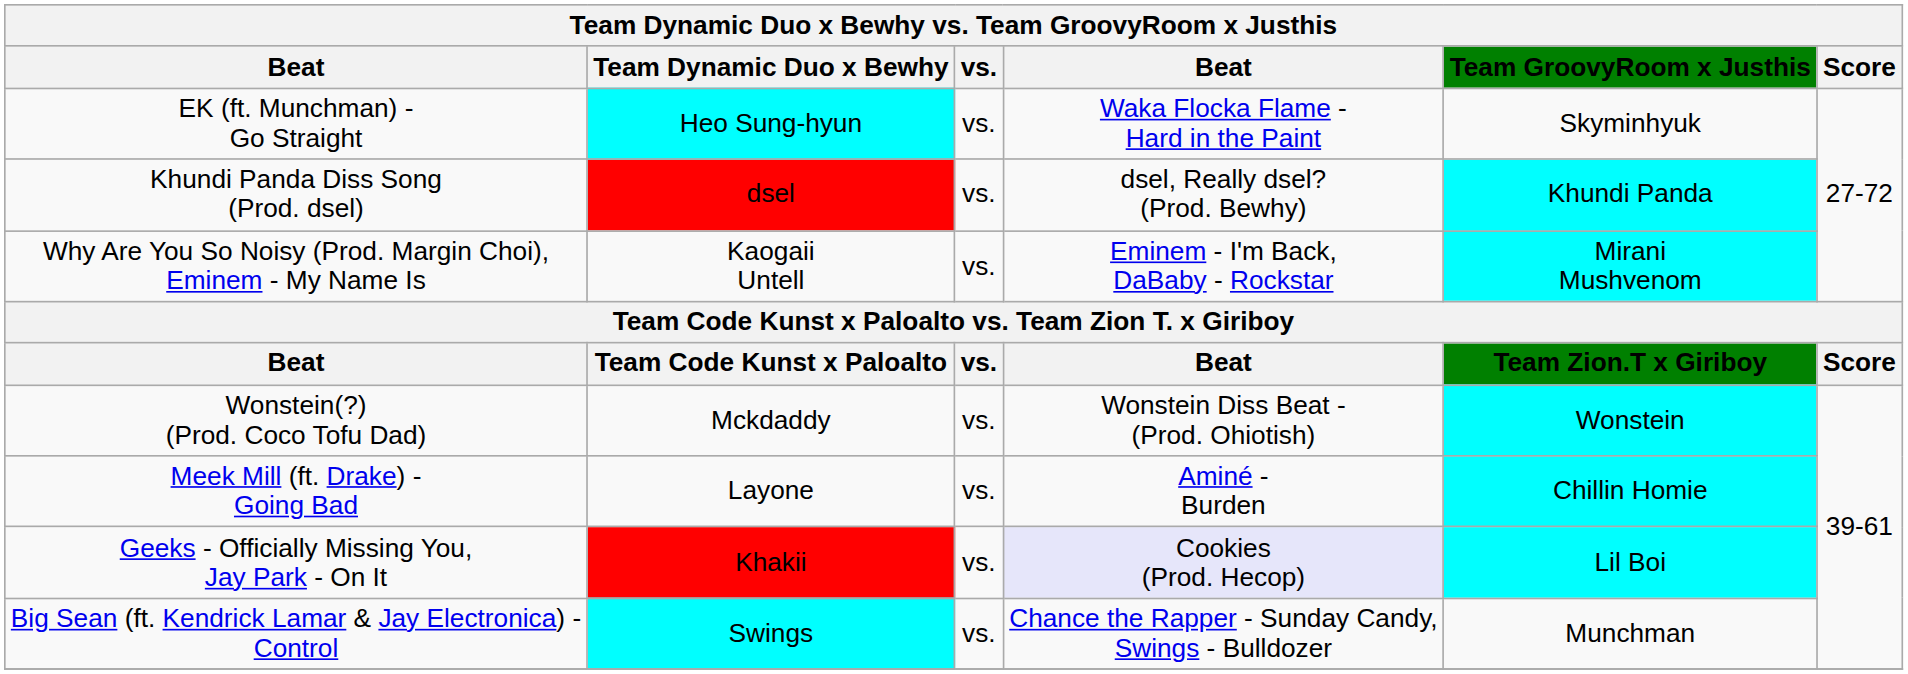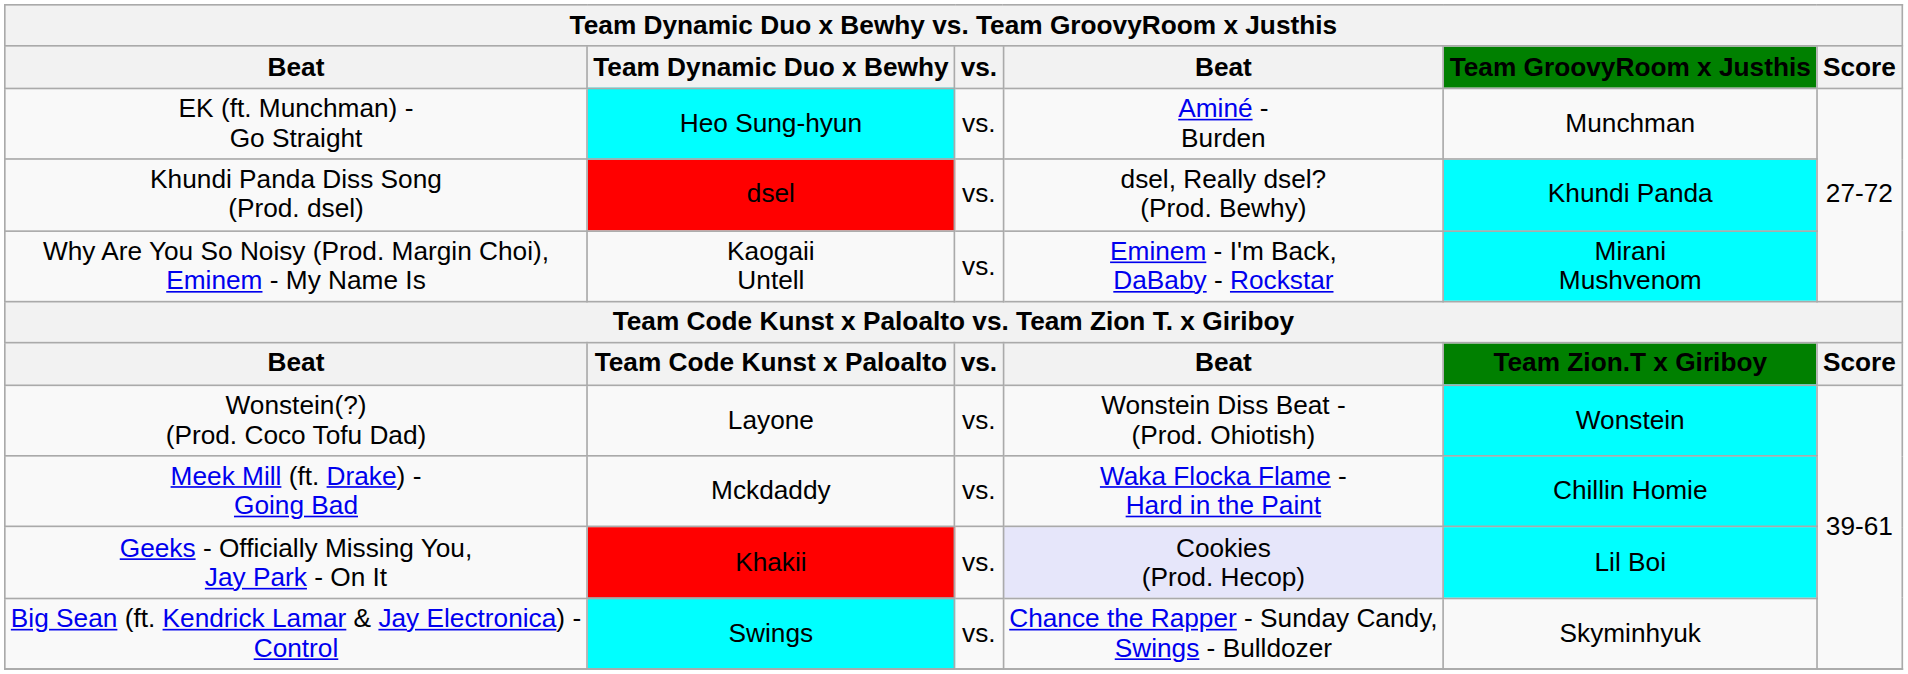(1223, 123) Waka Flocka Flame - Hard in the Paint -> (1223, 123) Aminé - Burden
(1630, 123) Skyminhyuk -> (1630, 123) Munchman
(771, 419) Mckdaddy -> (771, 419) Layone
(771, 491) Layone -> (771, 491) Mckdaddy
(1223, 491) Aminé - Burden -> (1223, 491) Waka Flocka Flame - Hard in the Paint
(1630, 633) Munchman -> (1630, 633) Skyminhyuk
